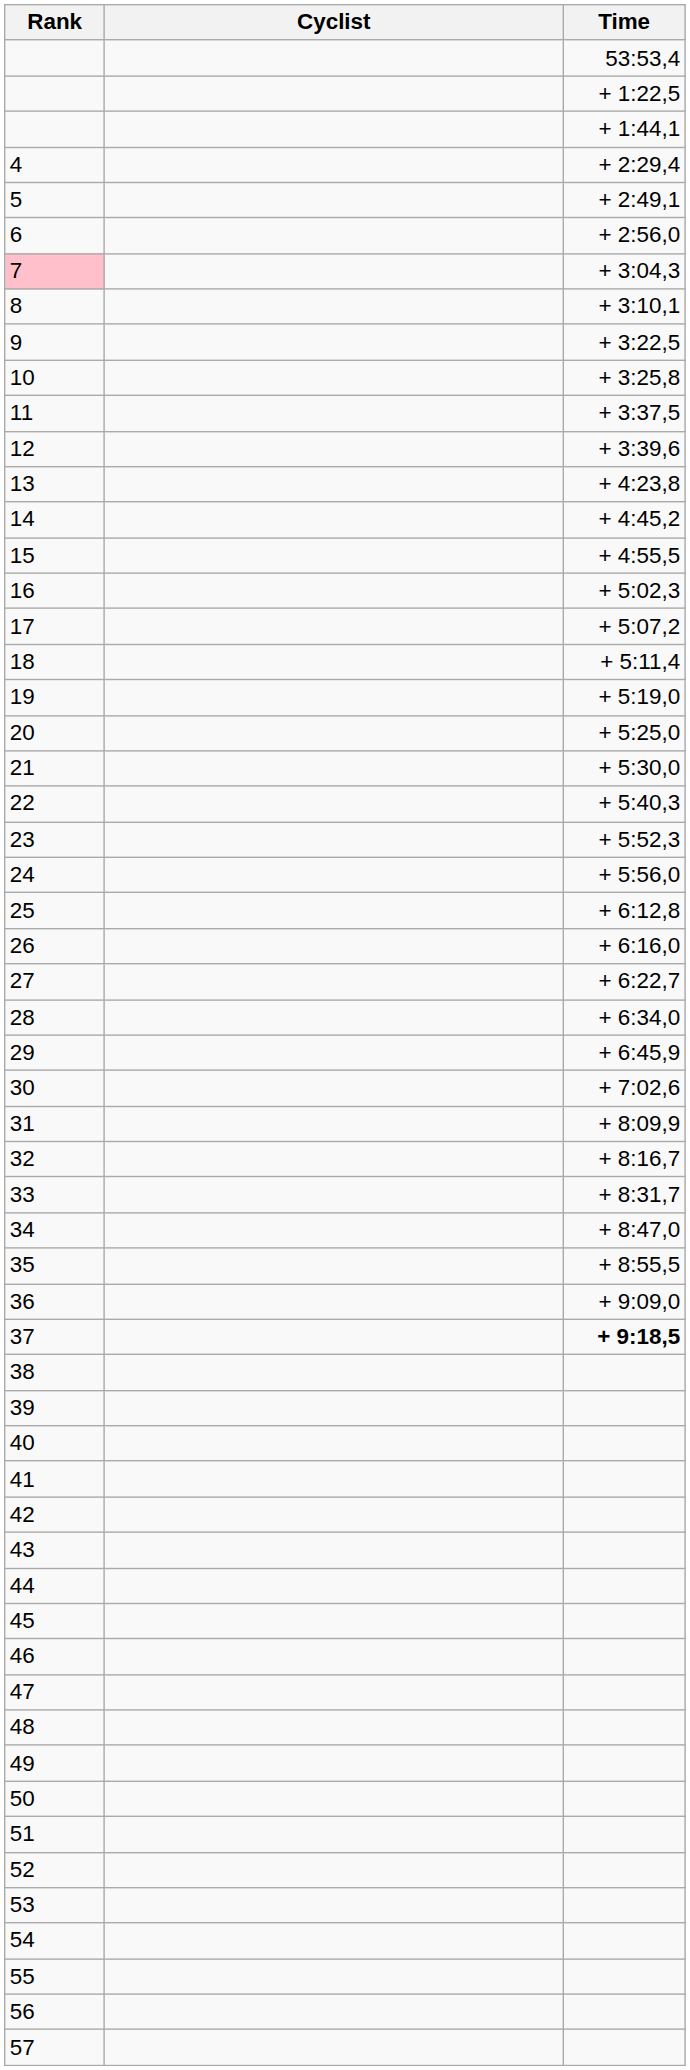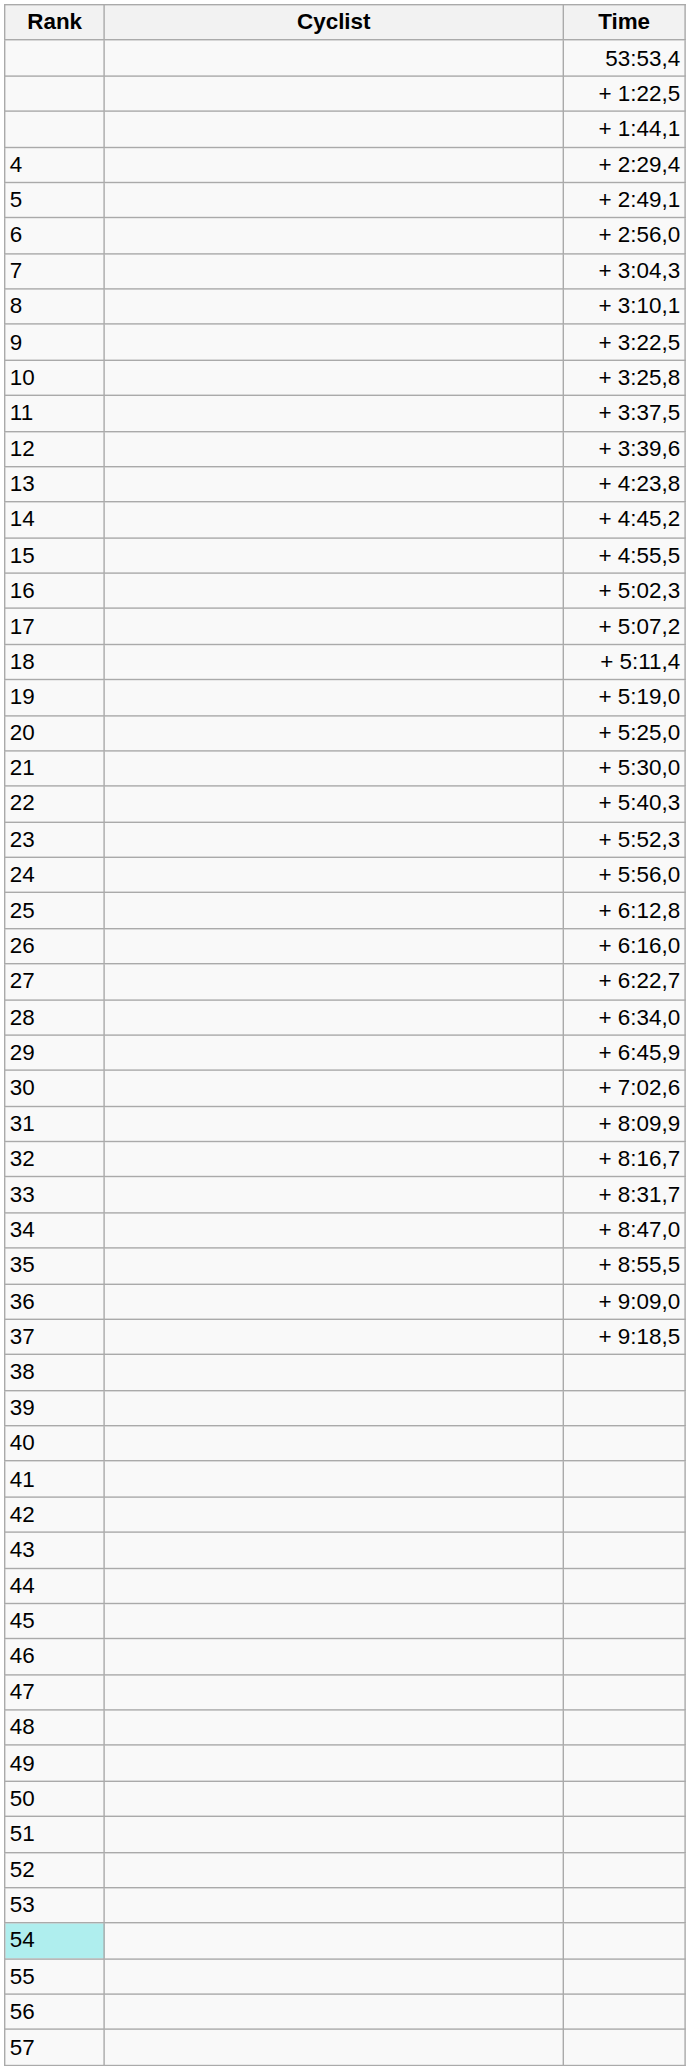(16, 270) pink background -> (16, 270) no background
(639, 1336) bold -> (639, 1336) normal
(22, 1940) no background -> (22, 1940) paleturquoise background
